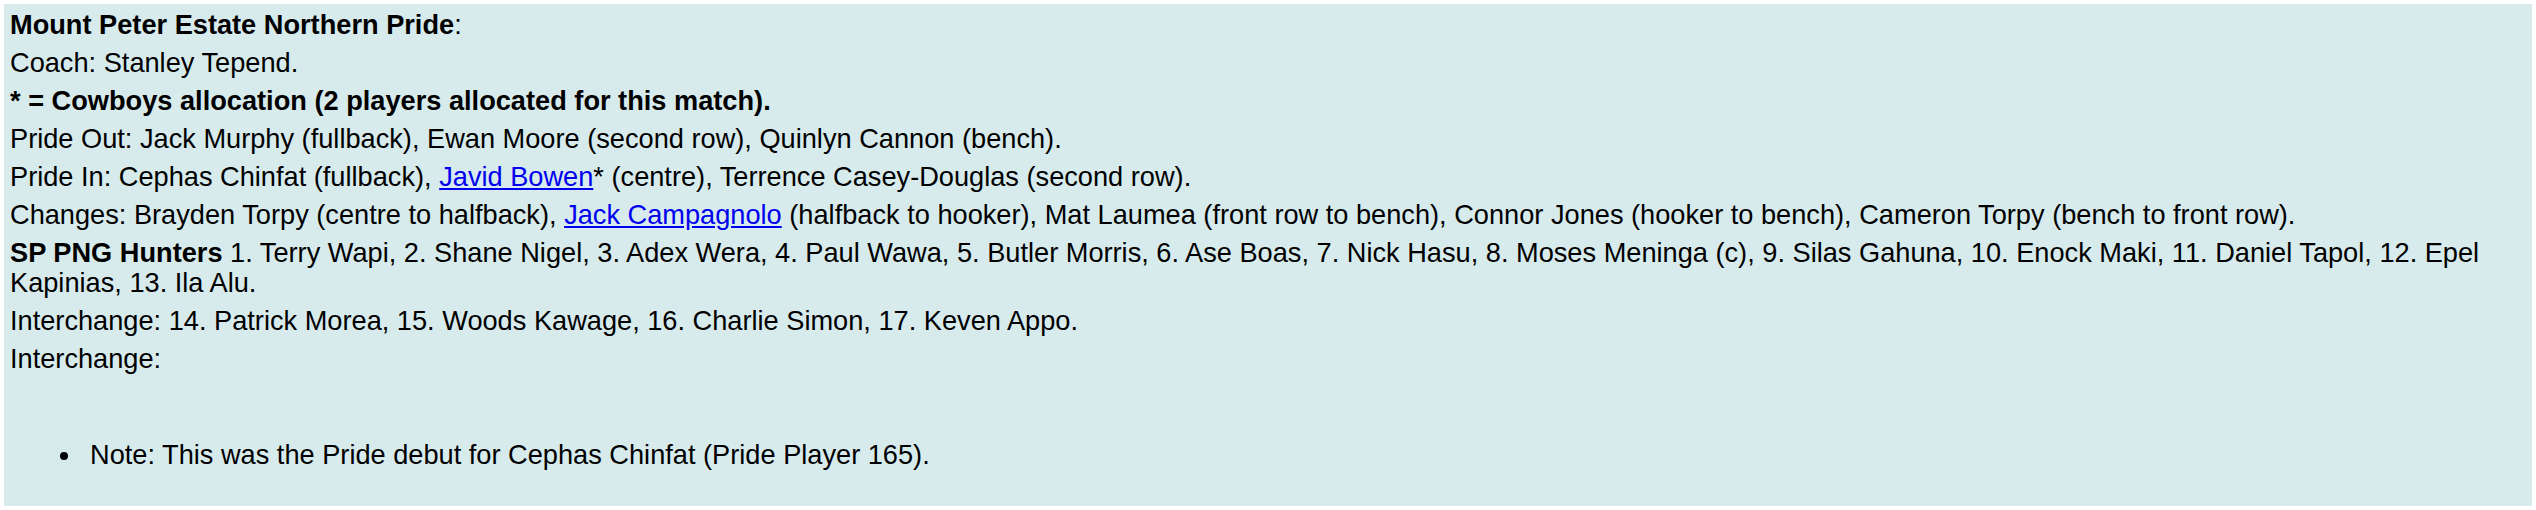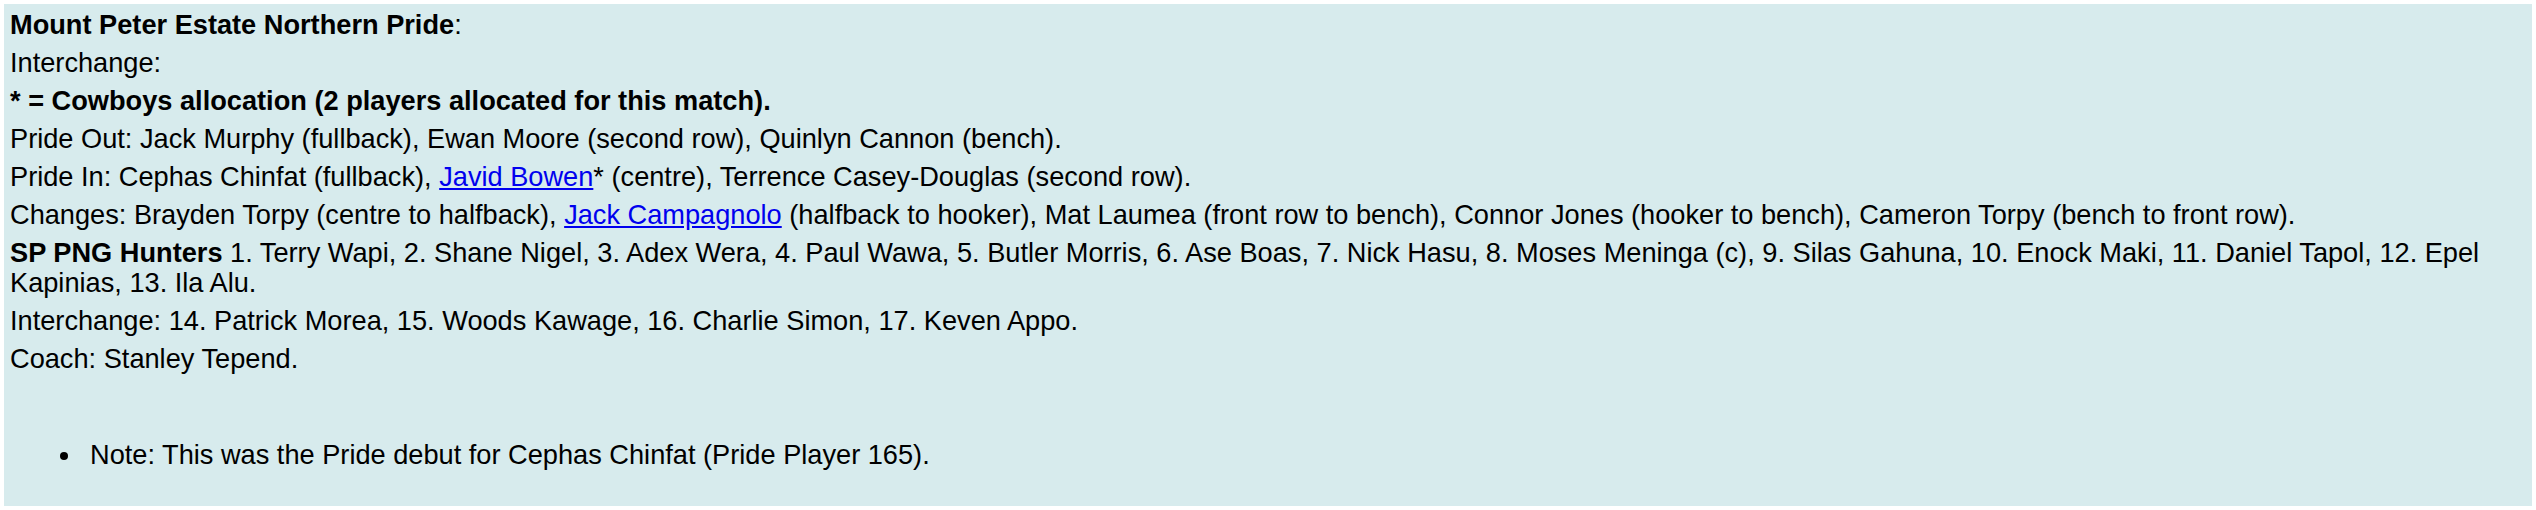(154, 63) Coach: Stanley Tepend. -> (86, 63) Interchange:
(86, 359) Interchange: -> (154, 359) Coach: Stanley Tepend.
